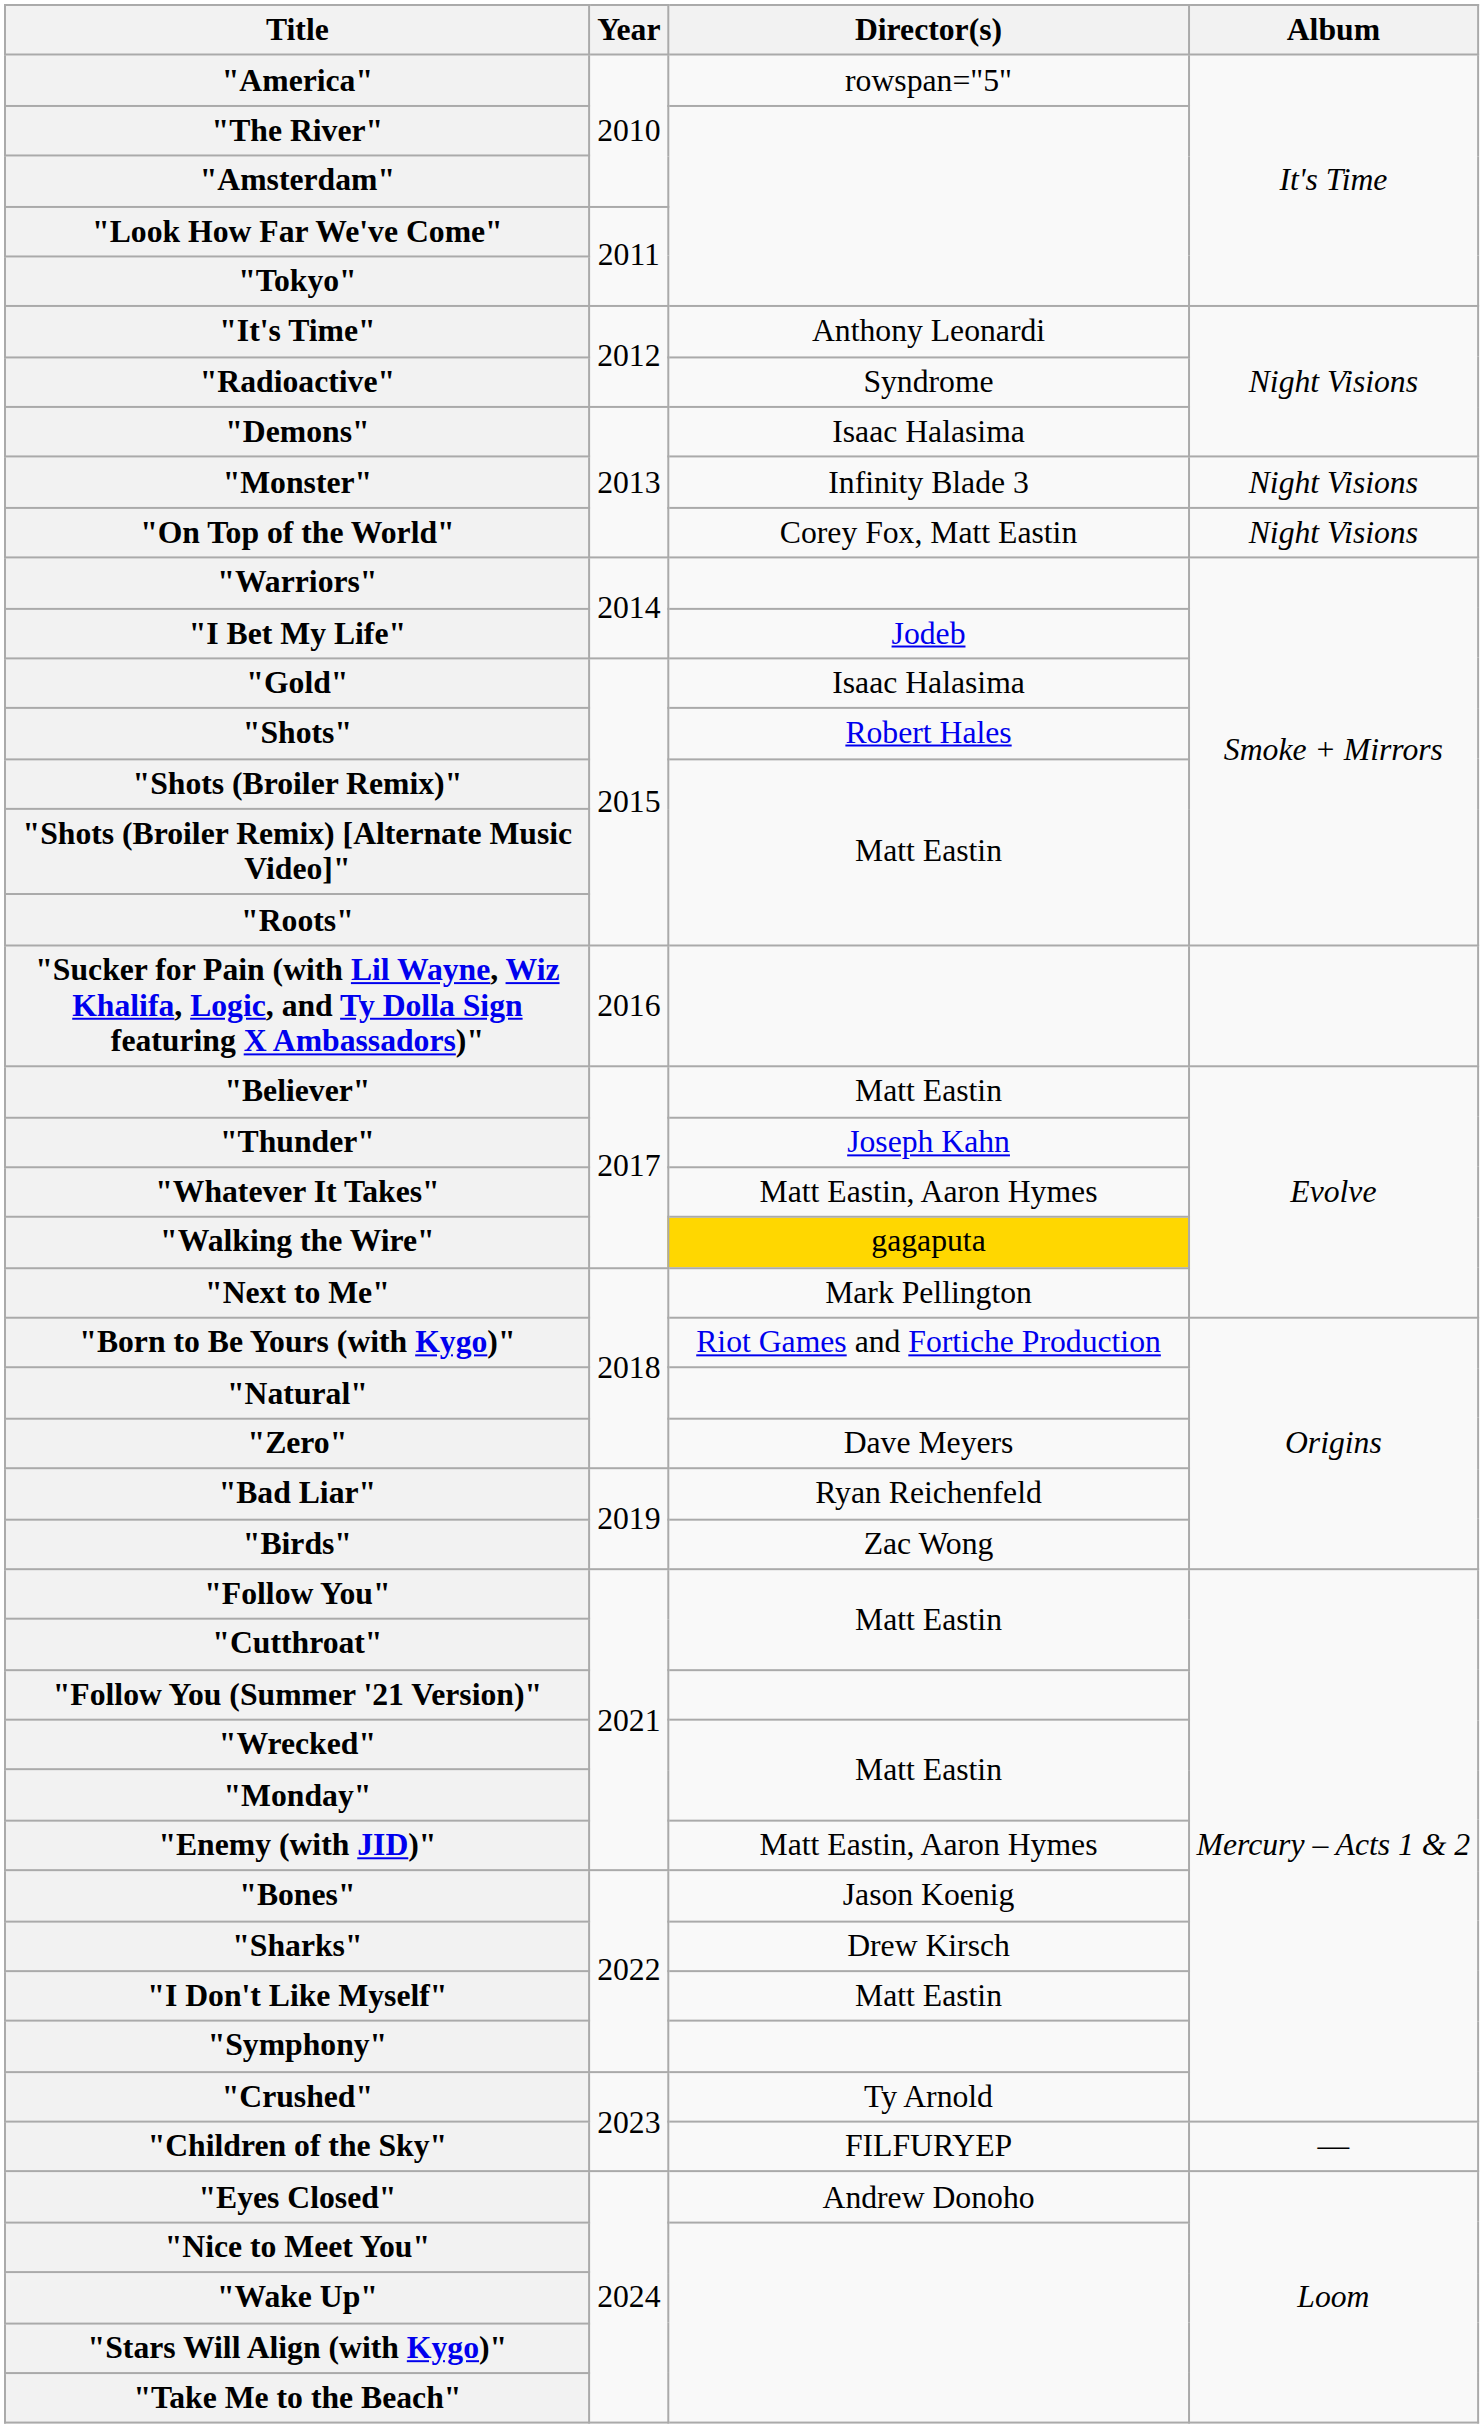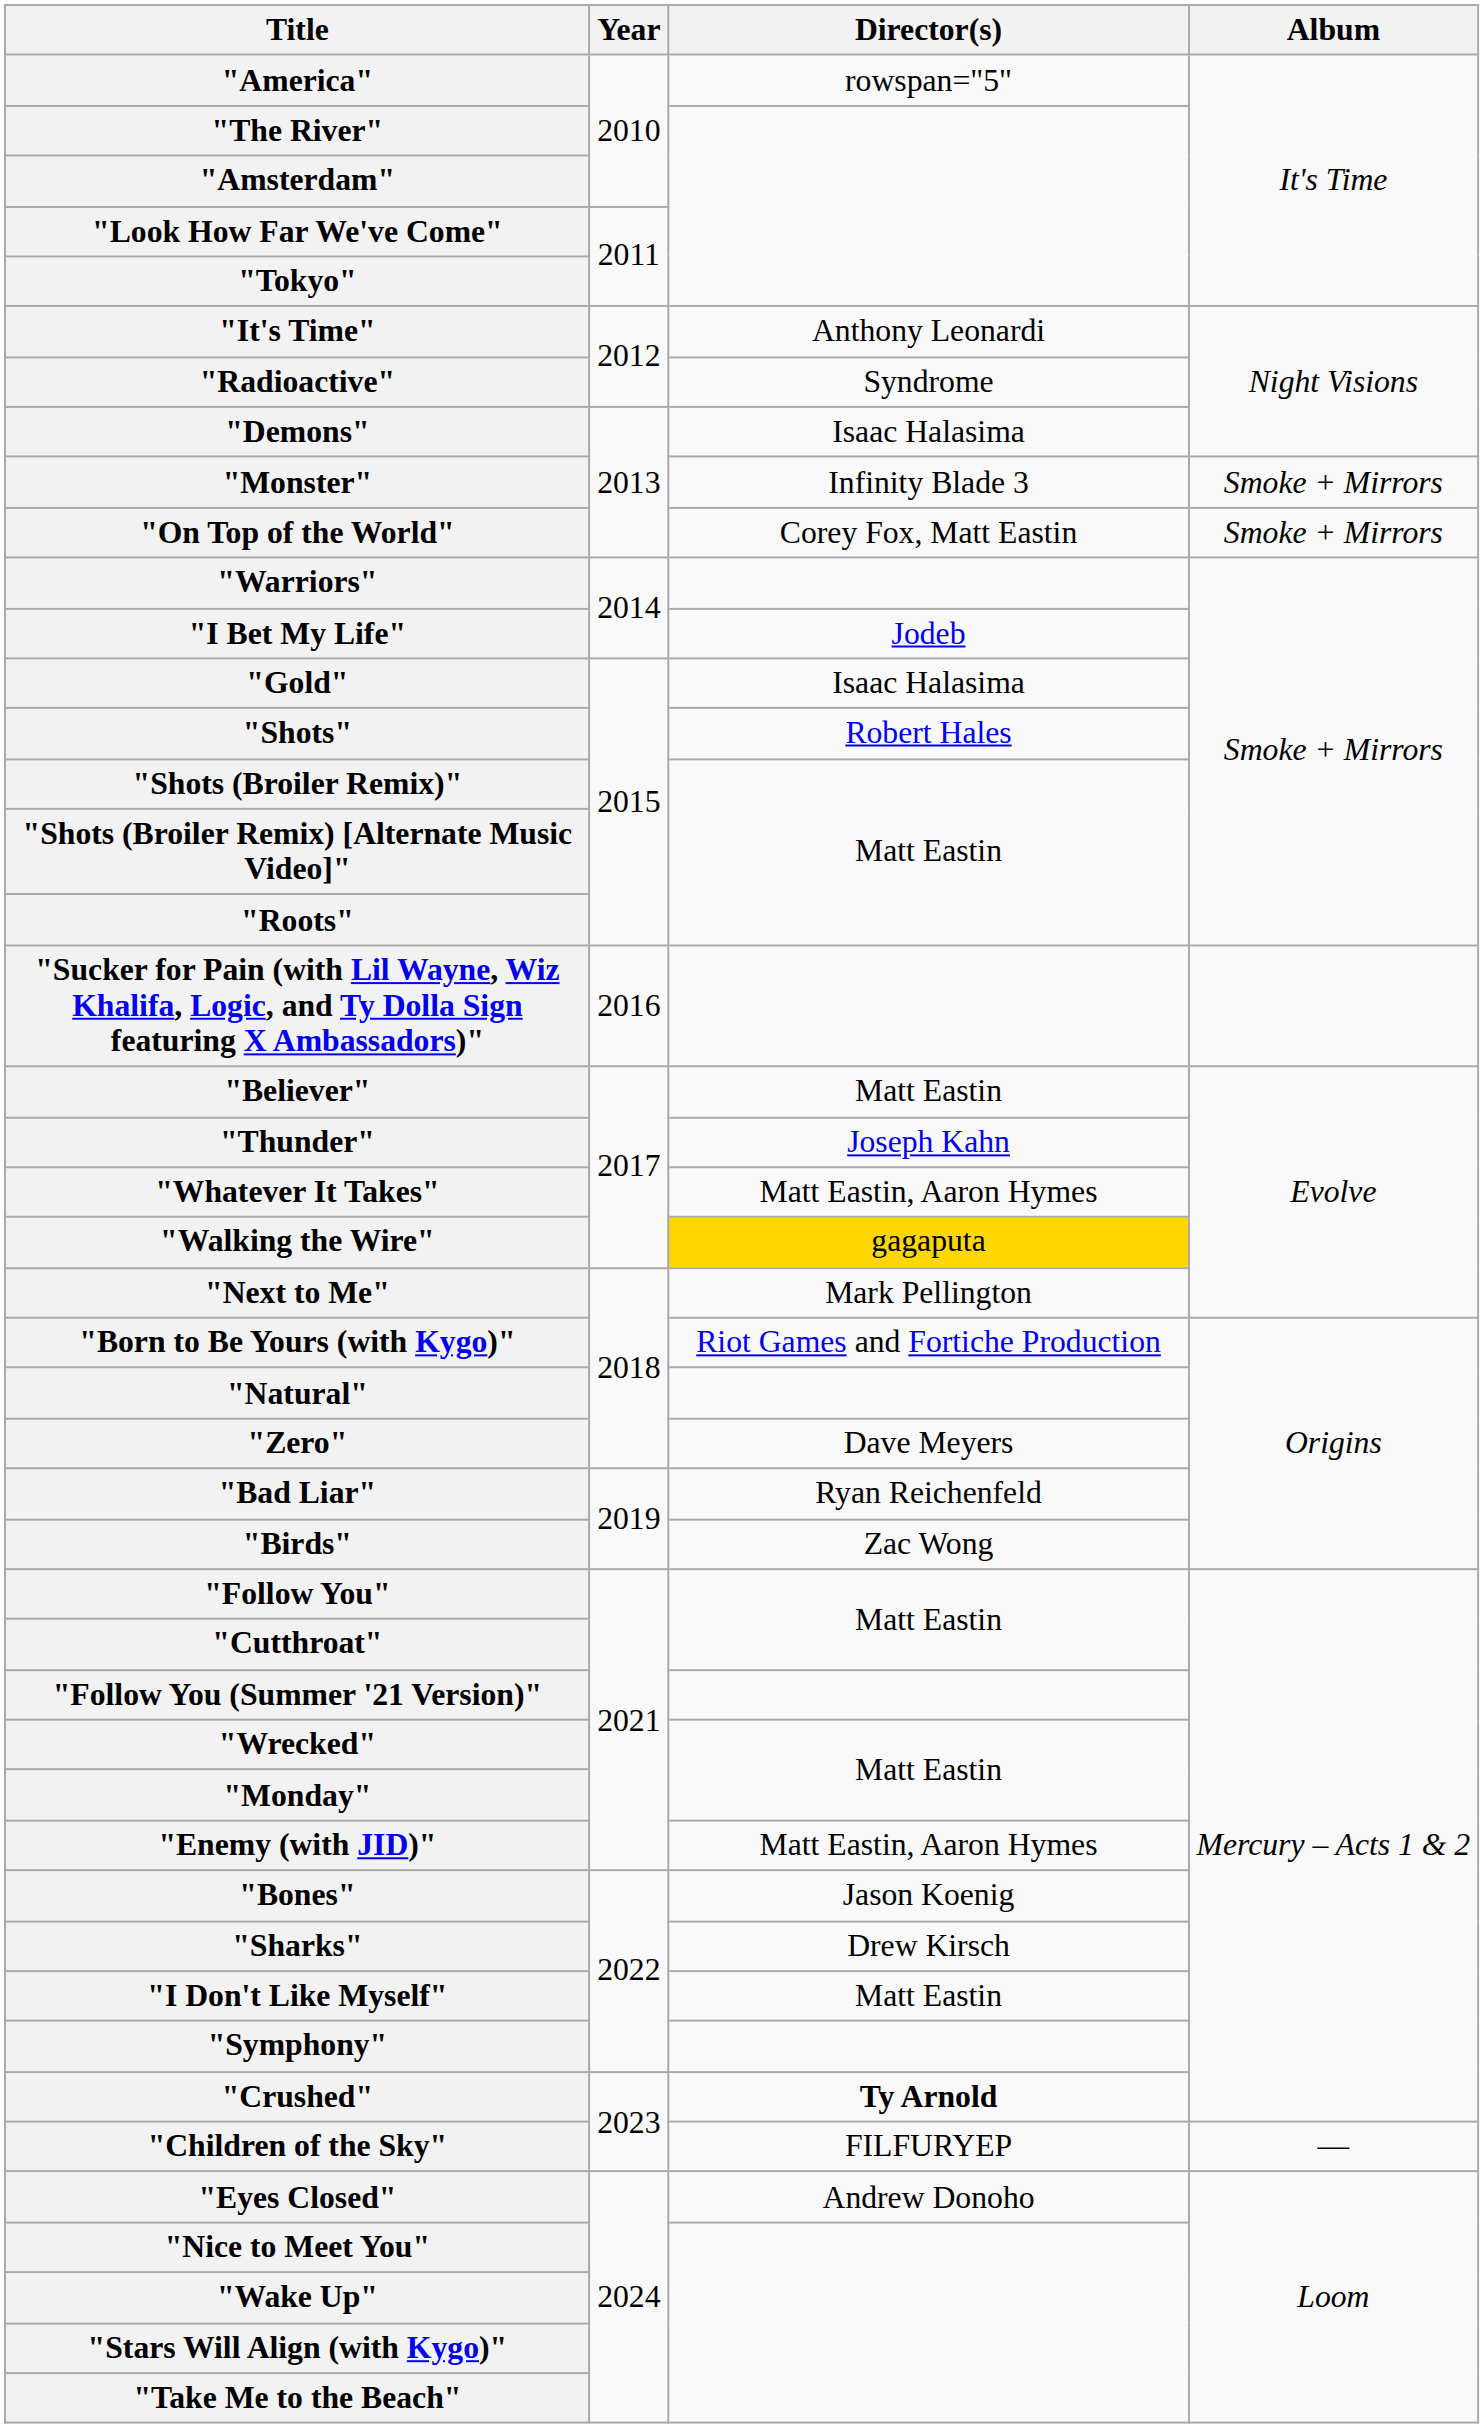(1333, 481) Night Visions -> (1333, 481) Smoke + Mirrors
(1333, 532) Night Visions -> (1333, 532) Smoke + Mirrors
(929, 2095) normal -> (929, 2095) bold
